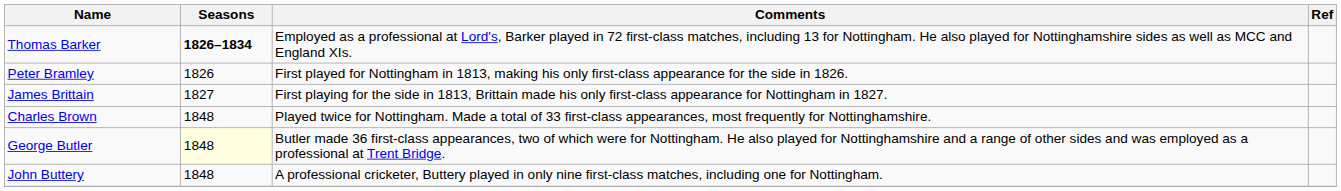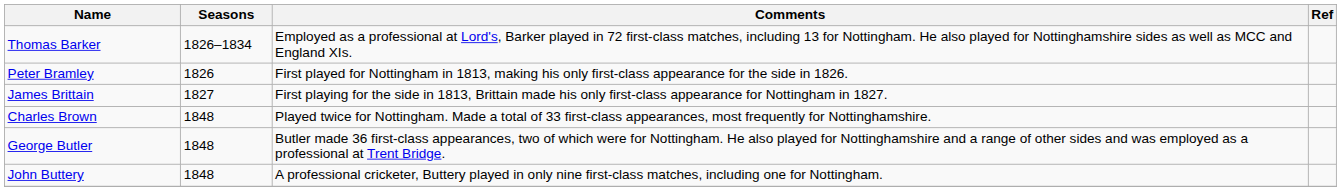(218, 44) bold -> (218, 44) normal
(199, 146) lightyellow background -> (199, 146) no background
